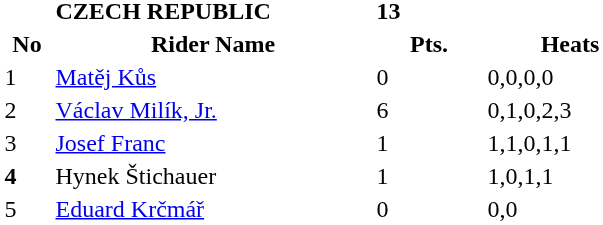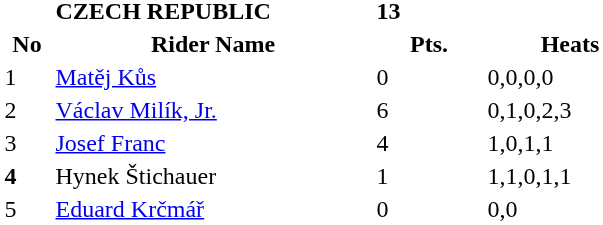(382, 142) 1 -> (382, 142) 4
(530, 142) 1,1,0,1,1 -> (520, 142) 1,0,1,1
(520, 175) 1,0,1,1 -> (530, 175) 1,1,0,1,1
